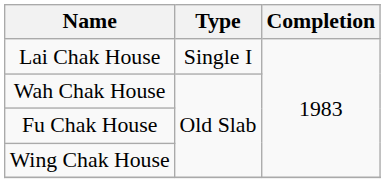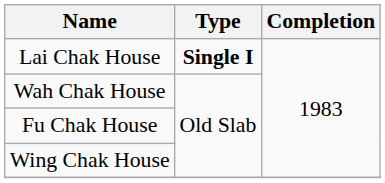(218, 56) normal -> (218, 56) bold
